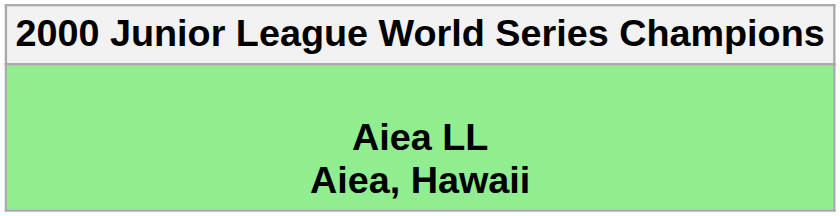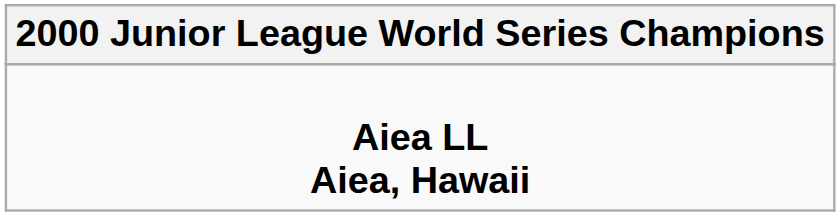(420, 158) lightgreen background -> (420, 158) no background
